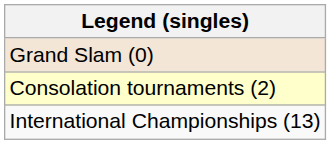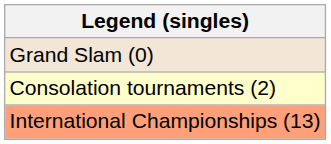(165, 121) no background -> (165, 121) lightsalmon background
